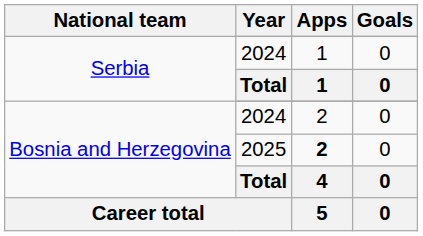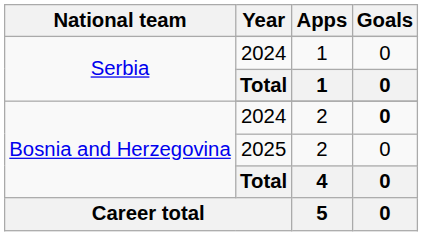(385, 117) normal -> (385, 117) bold
(322, 149) bold -> (322, 149) normal
